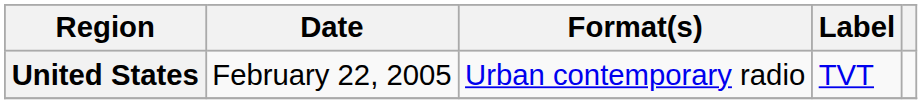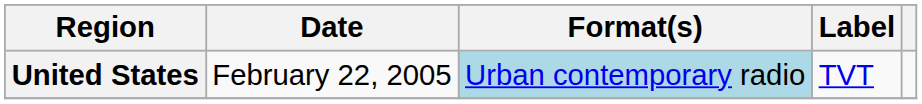(635, 74) no background -> (635, 74) lightblue background
